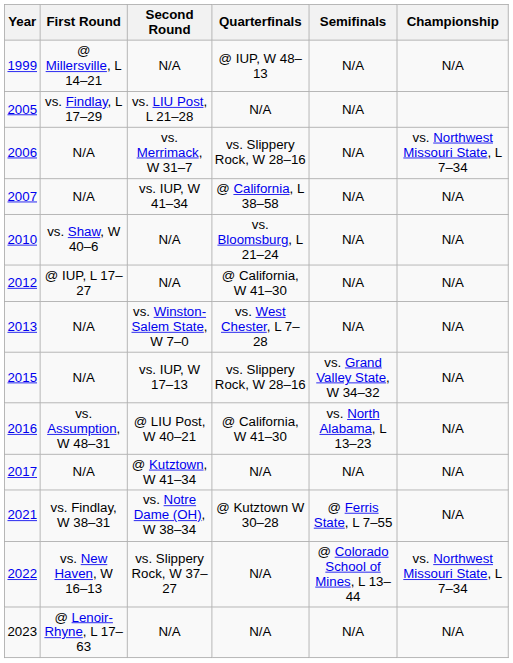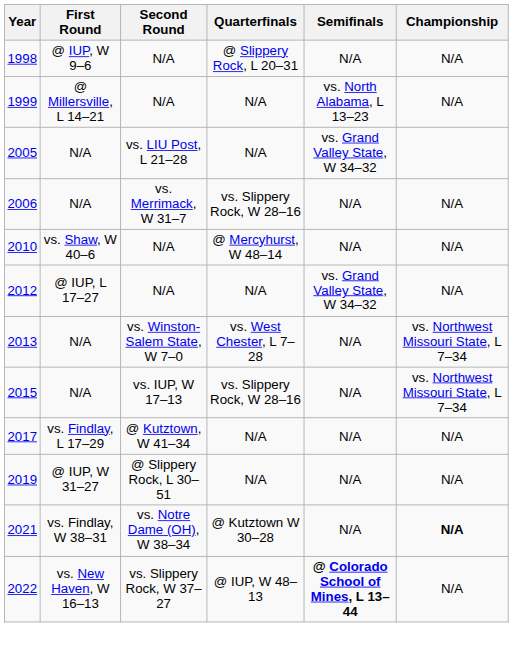+ row: (22, 58)
(260, 65) @ IUP, W 48–13 -> (255, 101) N/A
(353, 65) N/A -> (350, 101) vs. North Alabama, L 13–23
(84, 109) vs. Findlay, L 17–29 -> (80, 152) N/A
(353, 109) N/A -> (350, 152) vs. Grand Valley State, W 34–32
(453, 152) vs. Northwest Missouri State, L 7–34 -> (452, 203) N/A
- row: (22, 196)
(260, 239) vs. Bloomsburg, L 21–24 -> (255, 247) @ Mercyhurst, W 48–14
(260, 283) @ California, W 41–30 -> (255, 290) N/A
(353, 283) N/A -> (350, 290) vs. Grand Valley State, W 34–32
(453, 326) N/A -> (452, 341) vs. Northwest Missouri State, L 7–34
(353, 377) vs. Grand Valley State, W 34–32 -> (350, 392) N/A
(453, 377) N/A -> (452, 392) vs. Northwest Missouri State, L 7–34
- row: (22, 428)
(84, 472) N/A -> (80, 436) vs. Findlay, L 17–29
+ row: (22, 479)
(353, 515) @ Ferris State, L 7–55 -> (350, 530) N/A
(453, 515) normal -> (452, 530) bold
(260, 574) N/A -> (255, 588) @ IUP, W 48–13
(353, 574) normal -> (350, 588) bold
(453, 574) vs. Northwest Missouri State, L 7–34 -> (452, 588) N/A
- row: (22, 632)
